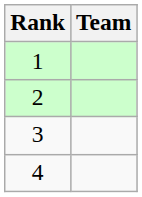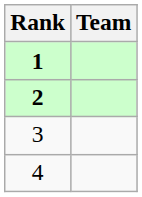(38, 60) normal -> (38, 60) bold
(38, 97) normal -> (38, 97) bold
